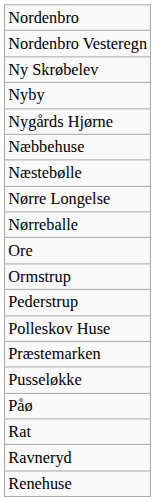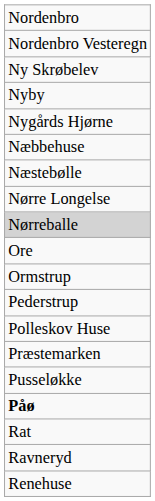(43, 224) no background -> (43, 224) lightgrey background
(21, 405) normal -> (21, 405) bold
